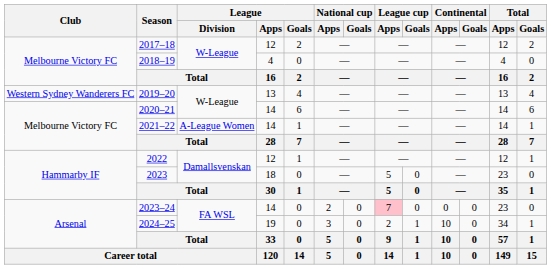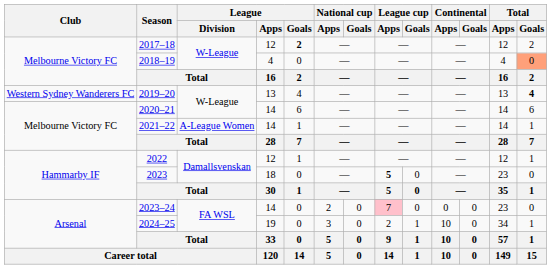(299, 45) normal -> (299, 45) bold
(532, 61) no background -> (532, 61) lightsalmon background
(532, 93) normal -> (532, 93) bold
(389, 175) normal -> (389, 175) bold
